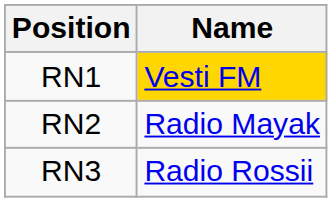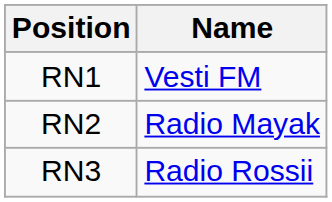(203, 76) gold background -> (203, 76) no background
